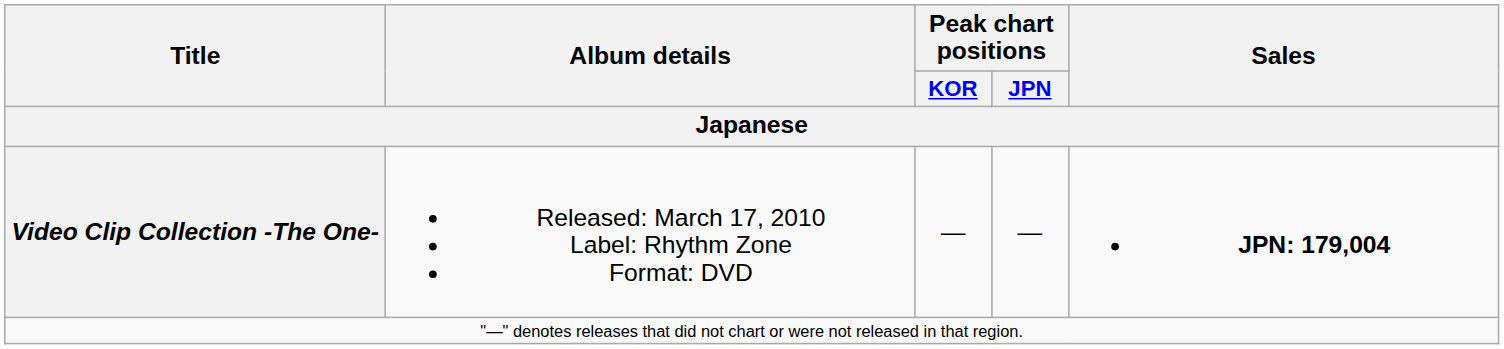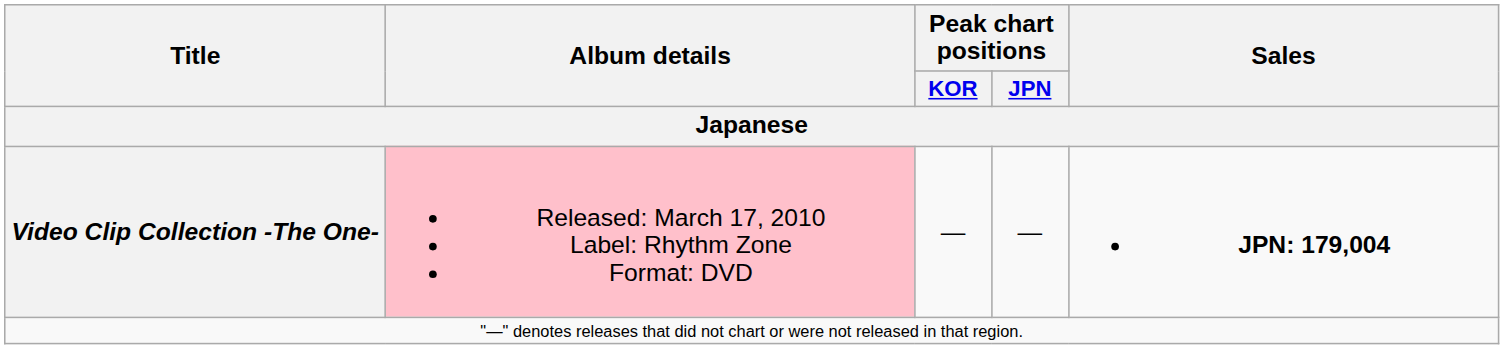(650, 245) no background -> (650, 245) pink background
